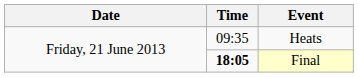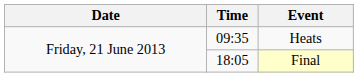(232, 60) bold -> (232, 60) normal
